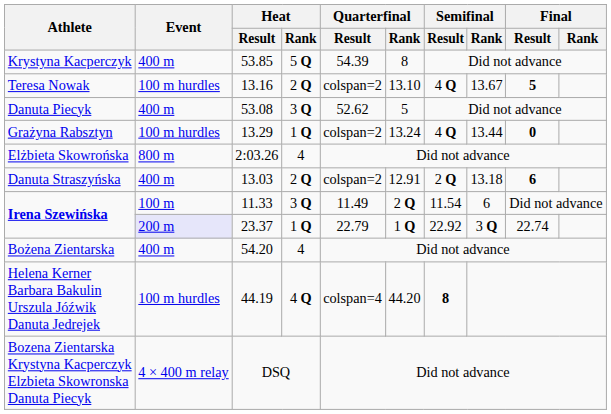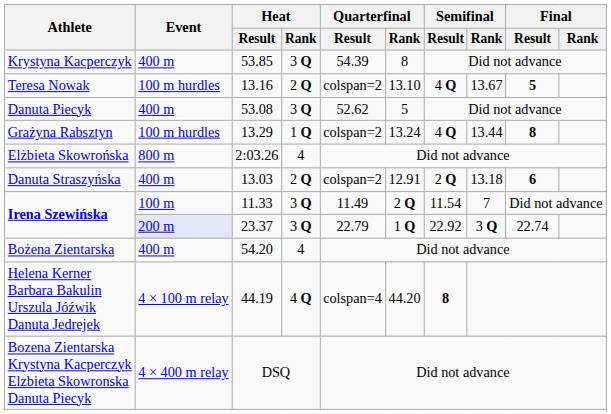(301, 62) 5 Q -> (301, 62) 3 Q
(533, 132) 0 -> (533, 132) 8
(487, 203) 6 -> (487, 203) 7
(301, 226) 1 Q -> (301, 226) 3 Q
(179, 299) 100 m hurdles -> (183, 299) 4 × 100 m relay
